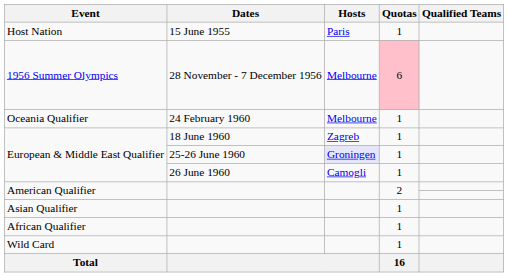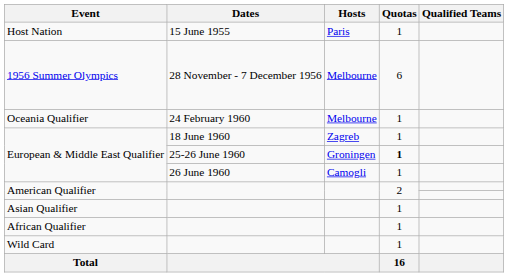(399, 75) pink background -> (399, 75) no background
(351, 154) lavender background -> (351, 154) no background
(399, 154) normal -> (399, 154) bold
